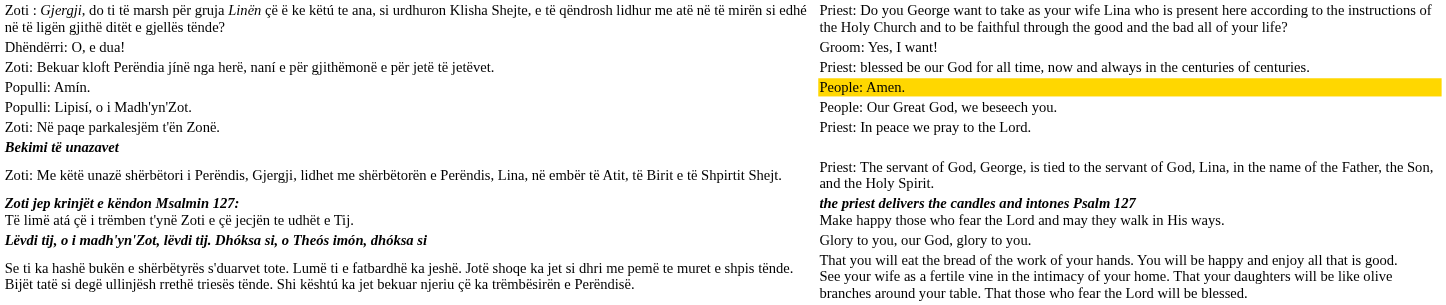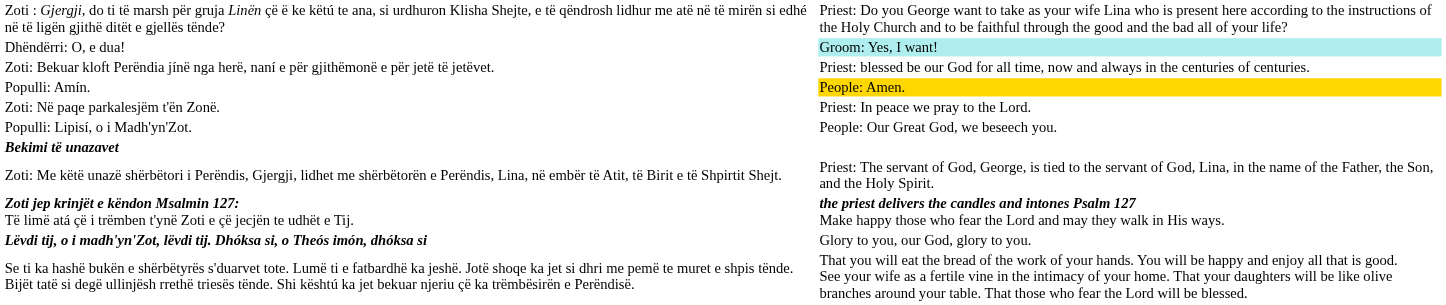(879, 47) no background -> (879, 47) paleturquoise background
rows swapped: (112, 127) <-> (98, 107)
